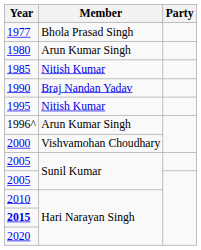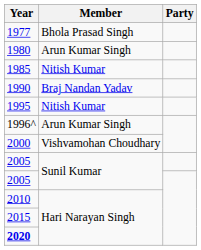(19, 217) bold -> (19, 217) normal
(19, 236) normal -> (19, 236) bold
